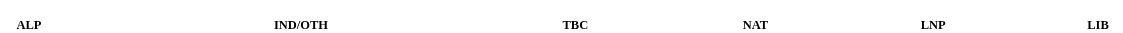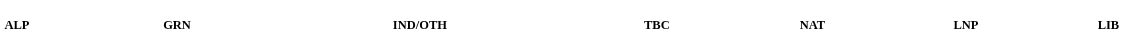+ column: (177, 8)
